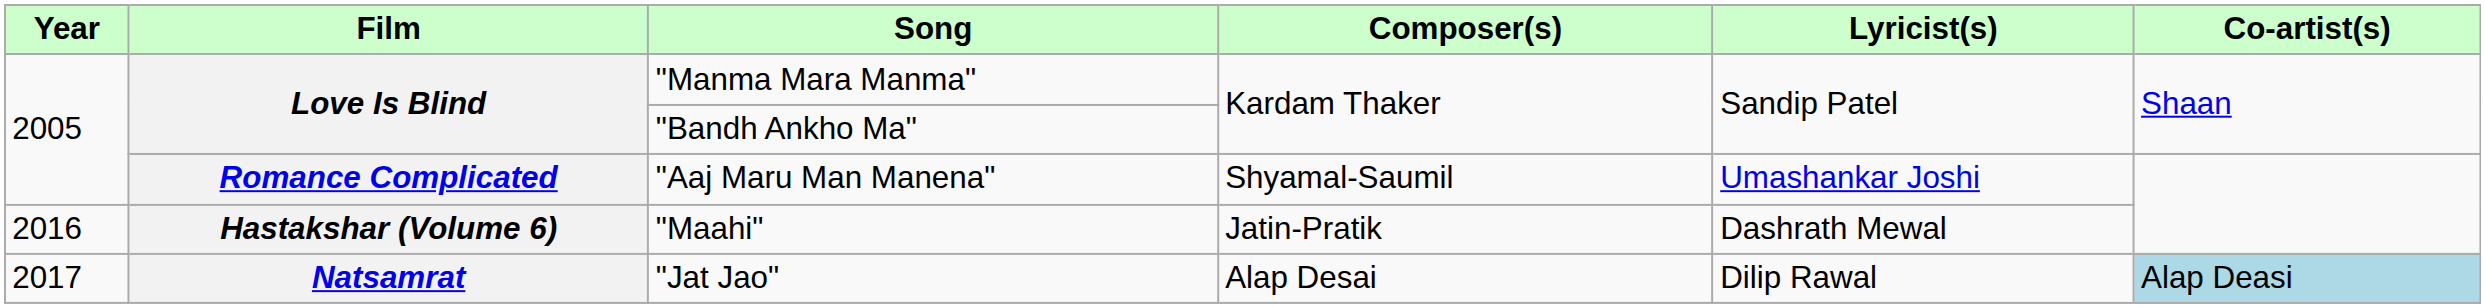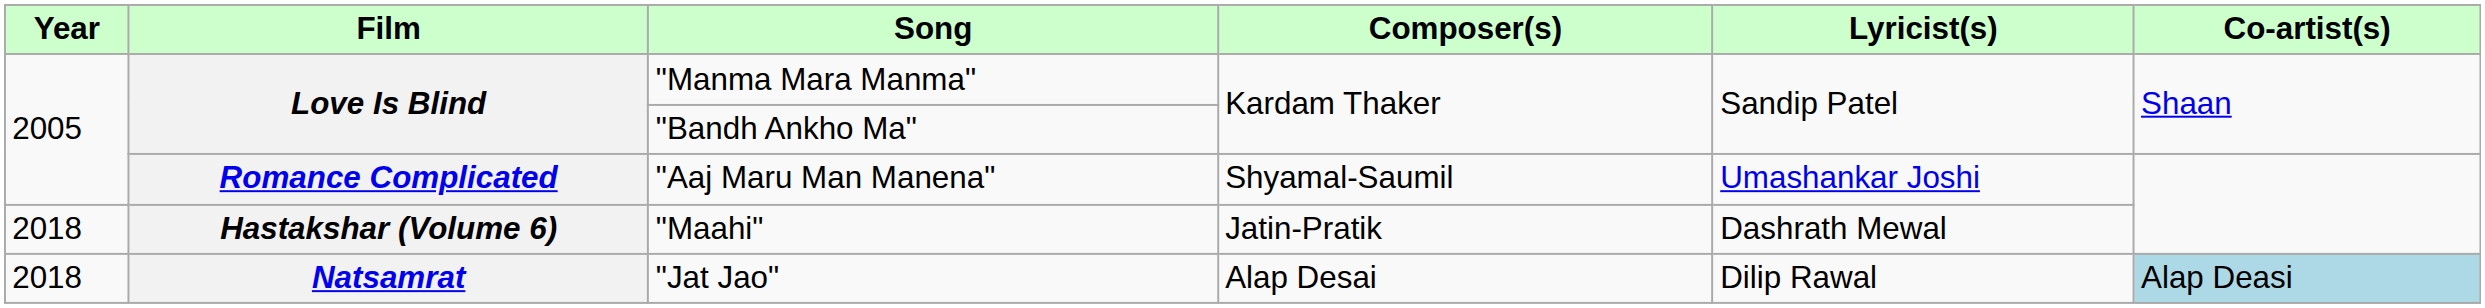(47, 228) 2016 -> (47, 228) 2018
(47, 278) 2017 -> (47, 278) 2018
